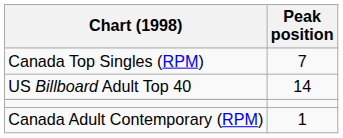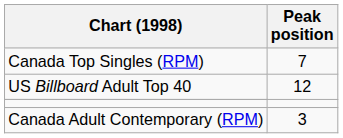(302, 86) 14 -> (302, 86) 12
(302, 119) 1 -> (302, 119) 3
